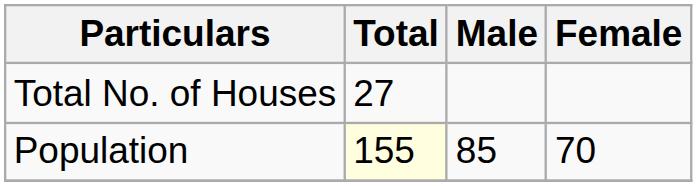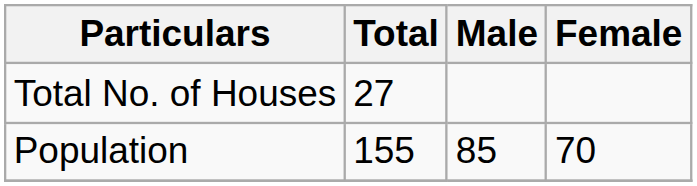(384, 151) lightyellow background -> (384, 151) no background
